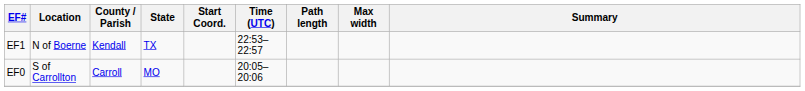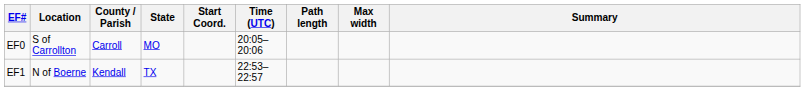rows swapped: (16, 72) <-> (16, 45)
